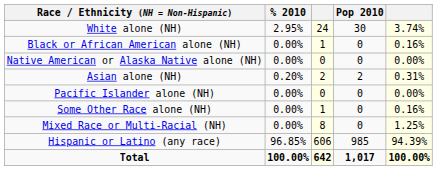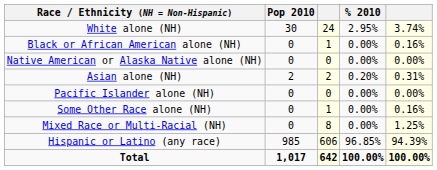columns swapped: (360, 12) <-> (288, 12)
